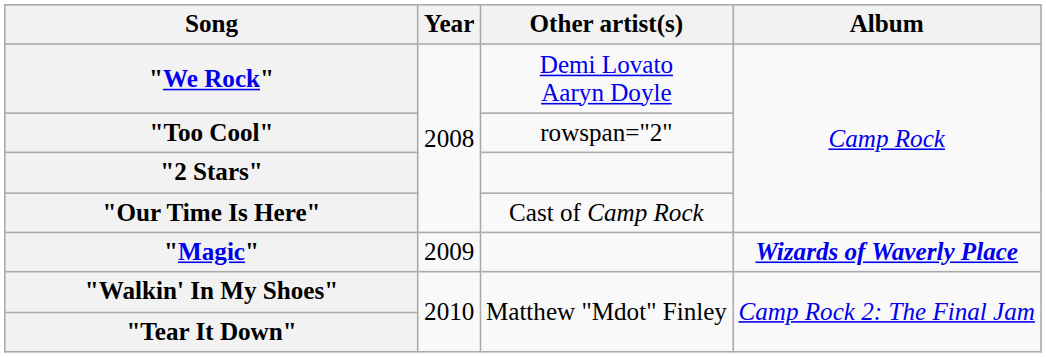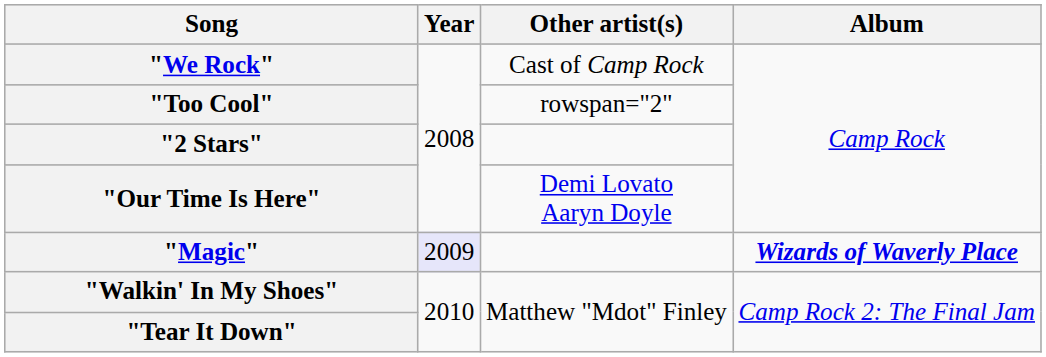(606, 78) Demi Lovato Aaryn Doyle -> (606, 64) Cast of Camp Rock
(606, 212) Cast of Camp Rock -> (606, 197) Demi Lovato Aaryn Doyle
(449, 251) no background -> (449, 251) lavender background
